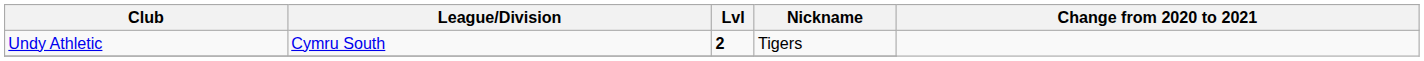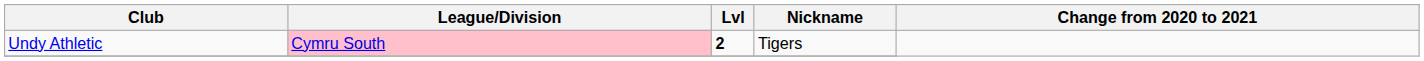(338, 43) no background -> (338, 43) pink background
